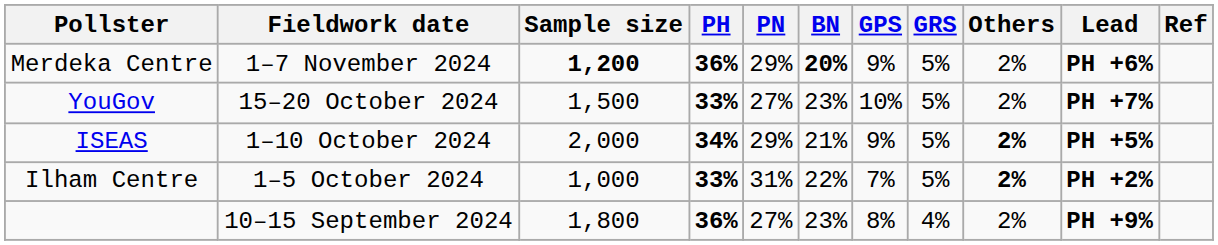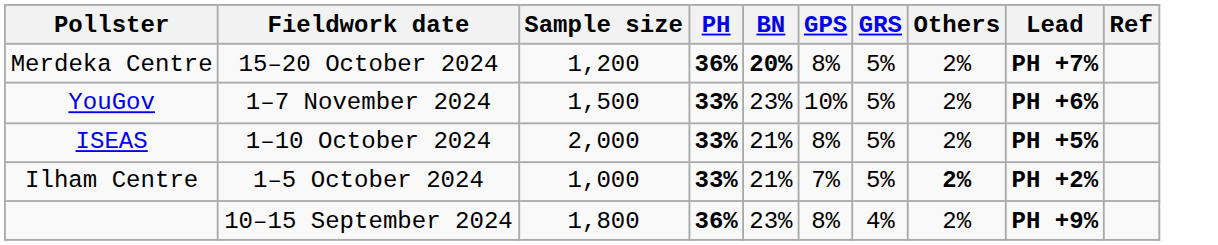- column: (771, 25)
(368, 64) 1–7 November 2024 -> (368, 64) 15–20 October 2024
(604, 64) bold -> (604, 64) normal
(880, 64) 9% -> (826, 64) 8%
(1110, 64) PH +6% -> (1055, 64) PH +7%
(368, 103) 15–20 October 2024 -> (368, 103) 1–7 November 2024
(1110, 103) PH +7% -> (1055, 103) PH +6%
(716, 142) 34% -> (716, 142) 33%
(880, 142) 9% -> (826, 142) 8%
(1012, 142) bold -> (957, 142) normal
(826, 181) 22% -> (771, 181) 21%
